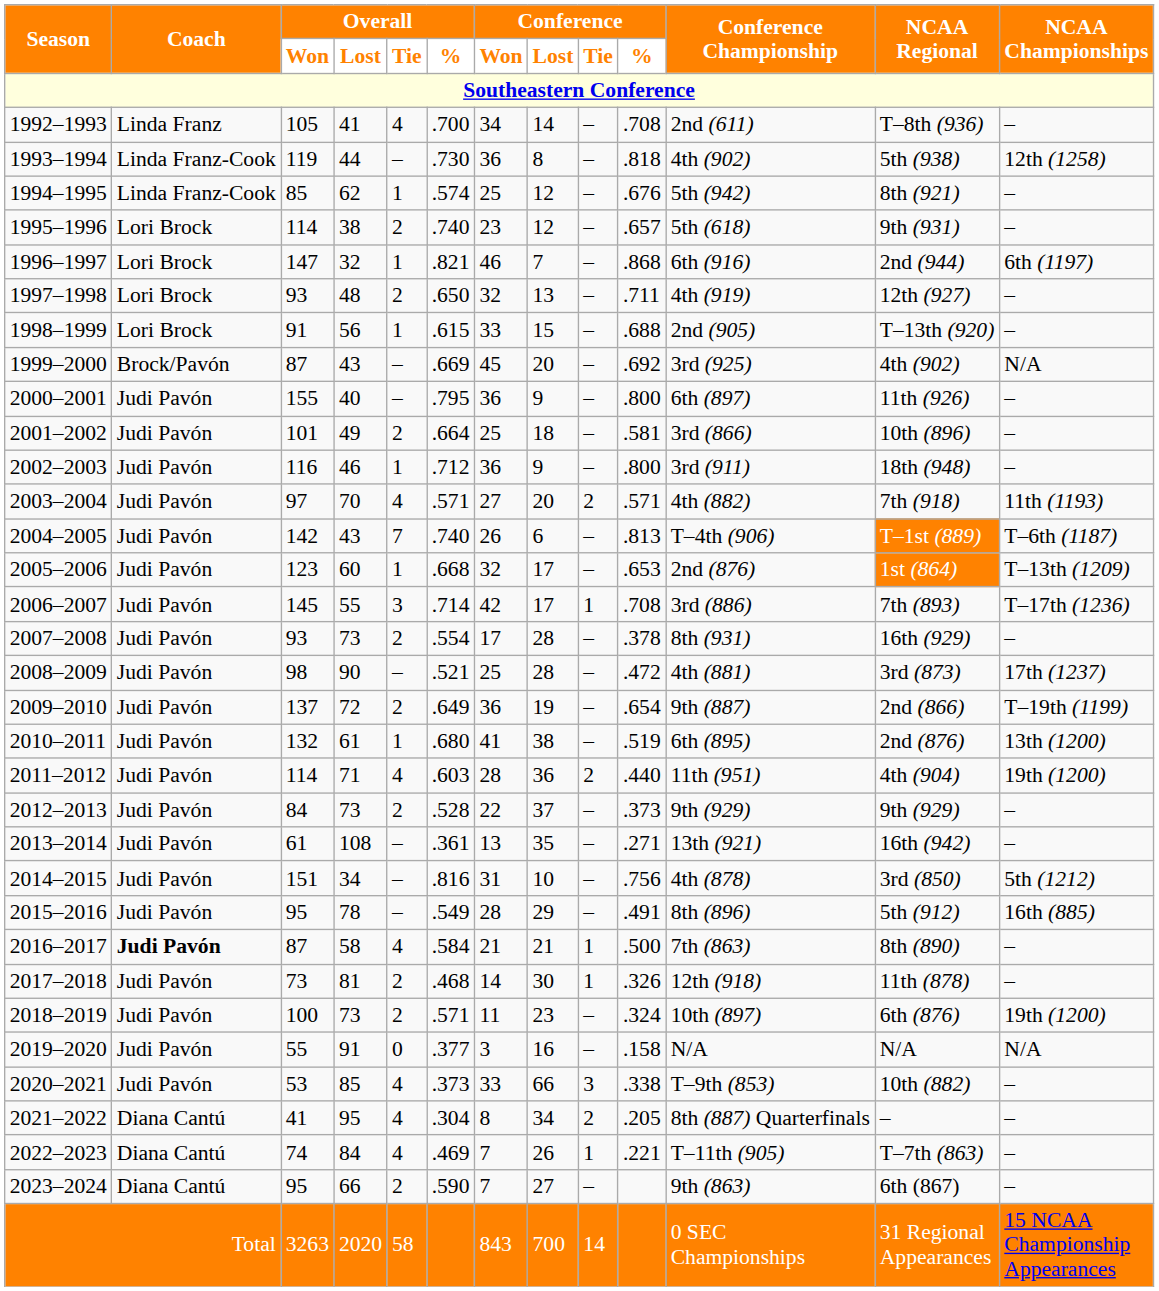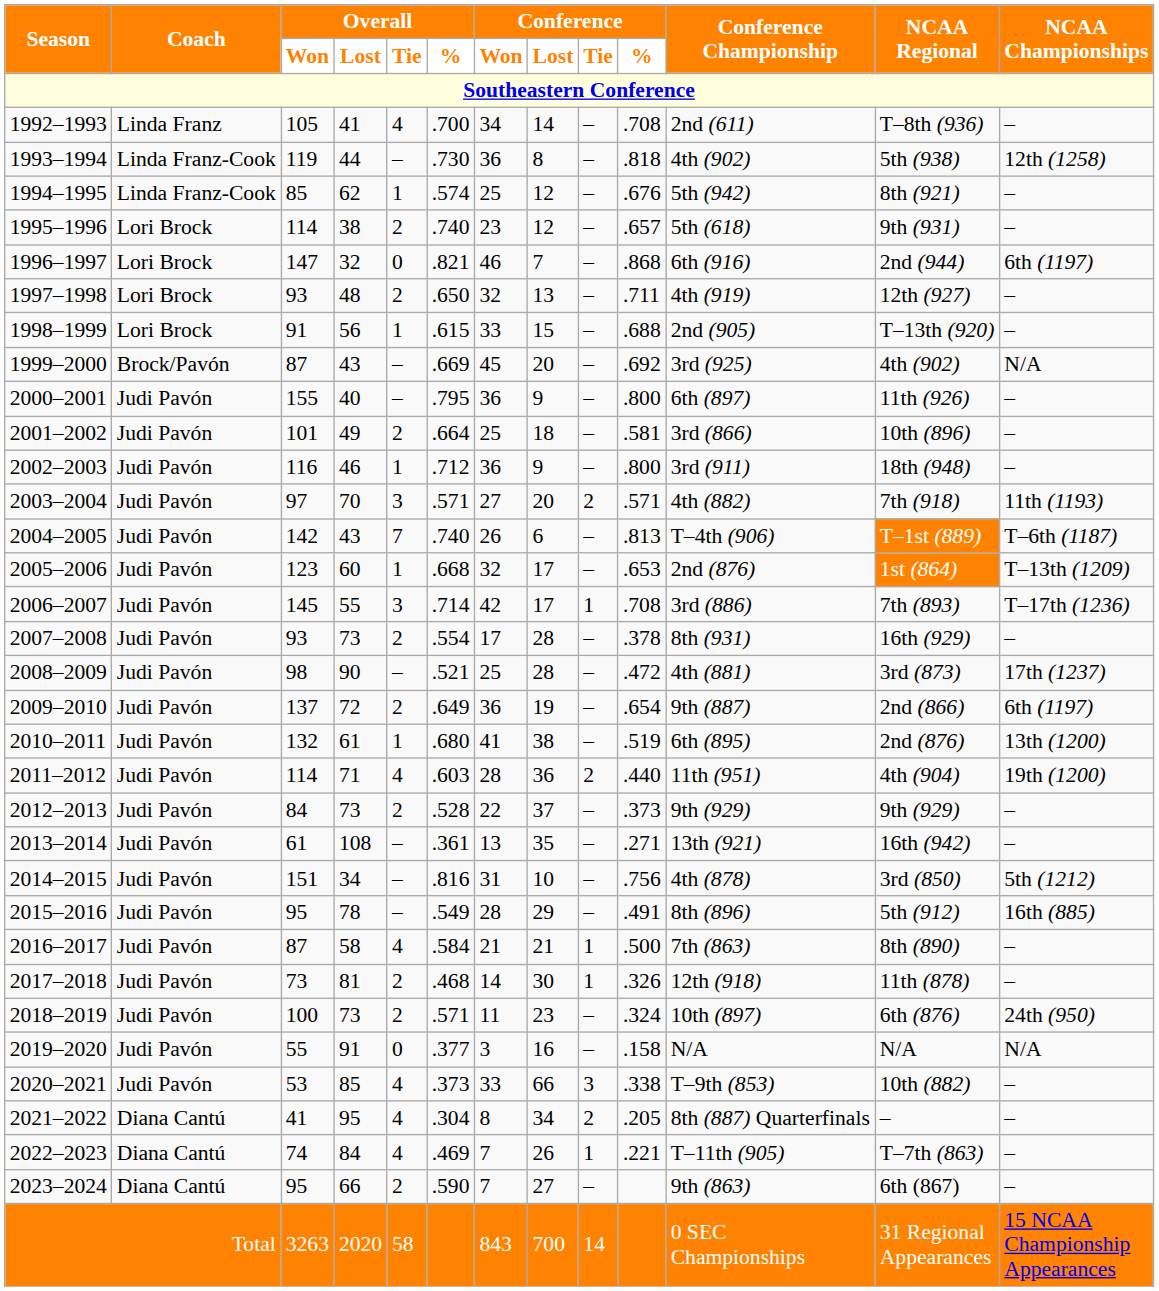(397, 261) 1 -> (397, 261) 0
(397, 501) 4 -> (397, 501) 3
(1066, 706) T–19th (1199) -> (1049, 706) 6th (1197)
(169, 946) bold -> (165, 946) normal
(1055, 1015) 19th (1200) -> (1050, 1015) 24th (950)
